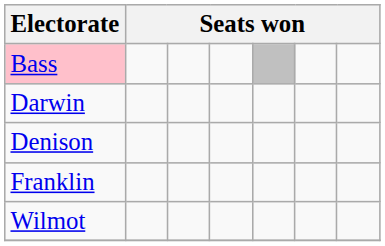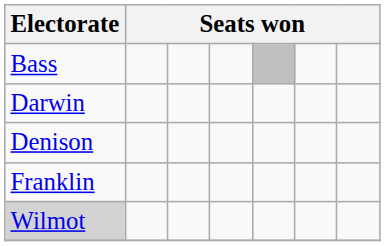(34, 63) pink background -> (34, 63) no background
(48, 220) no background -> (48, 220) lightgrey background
